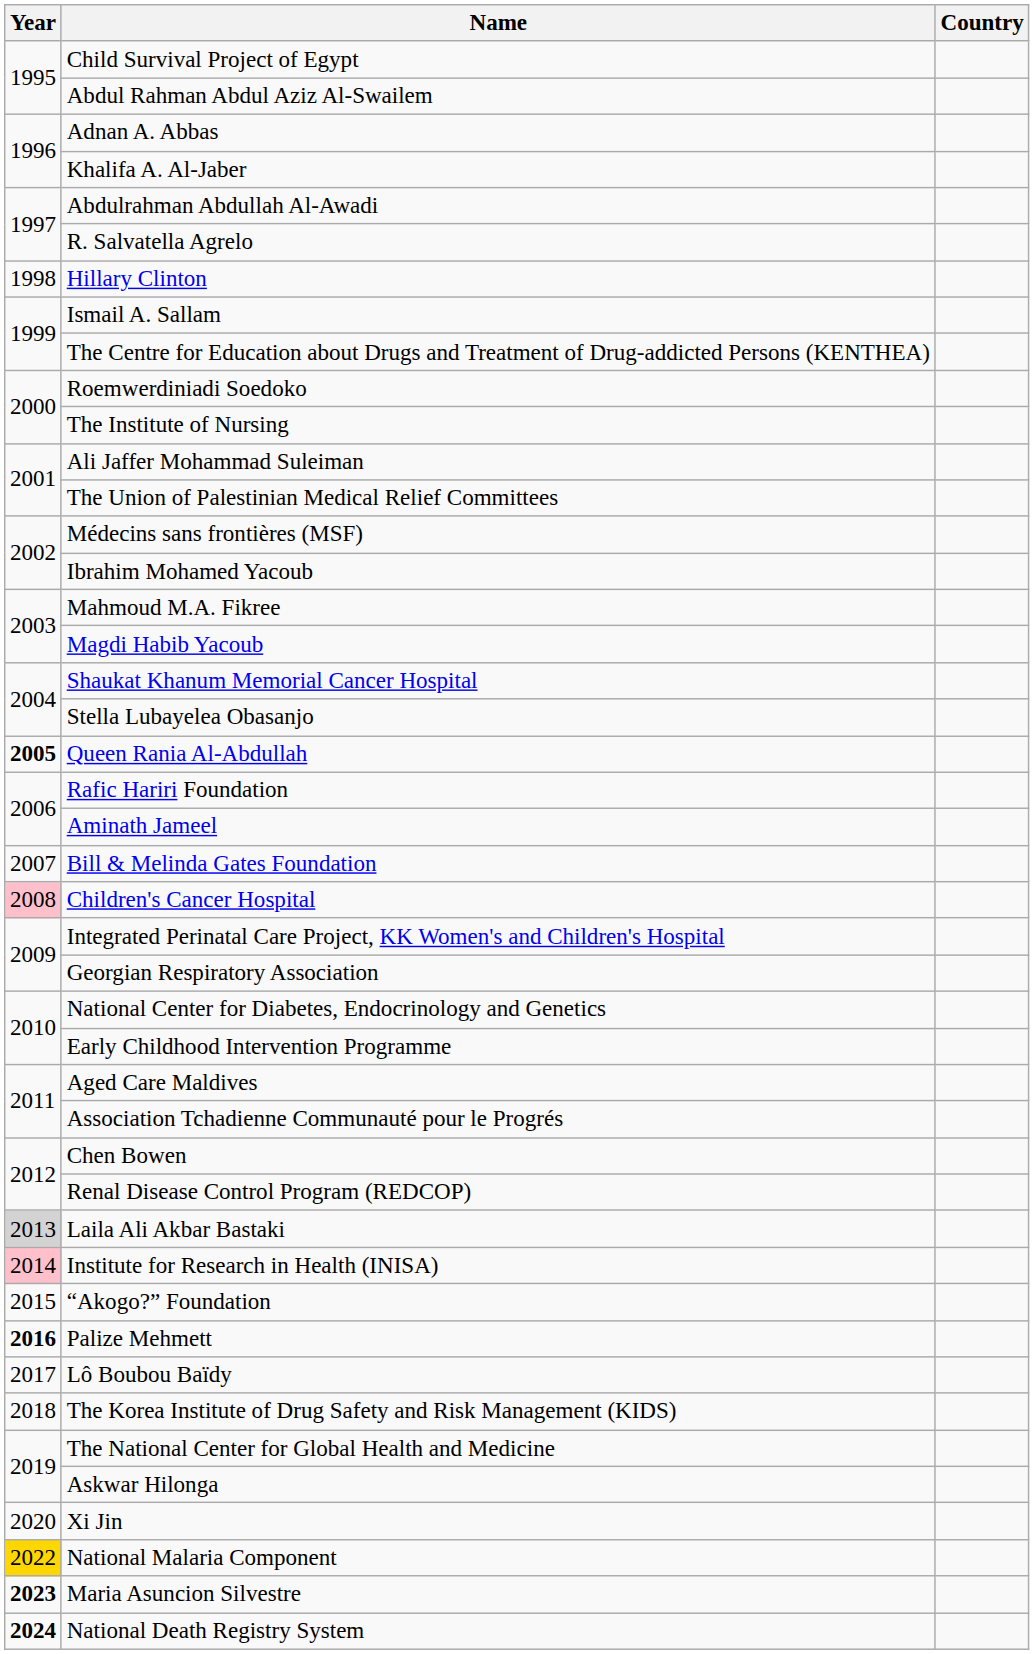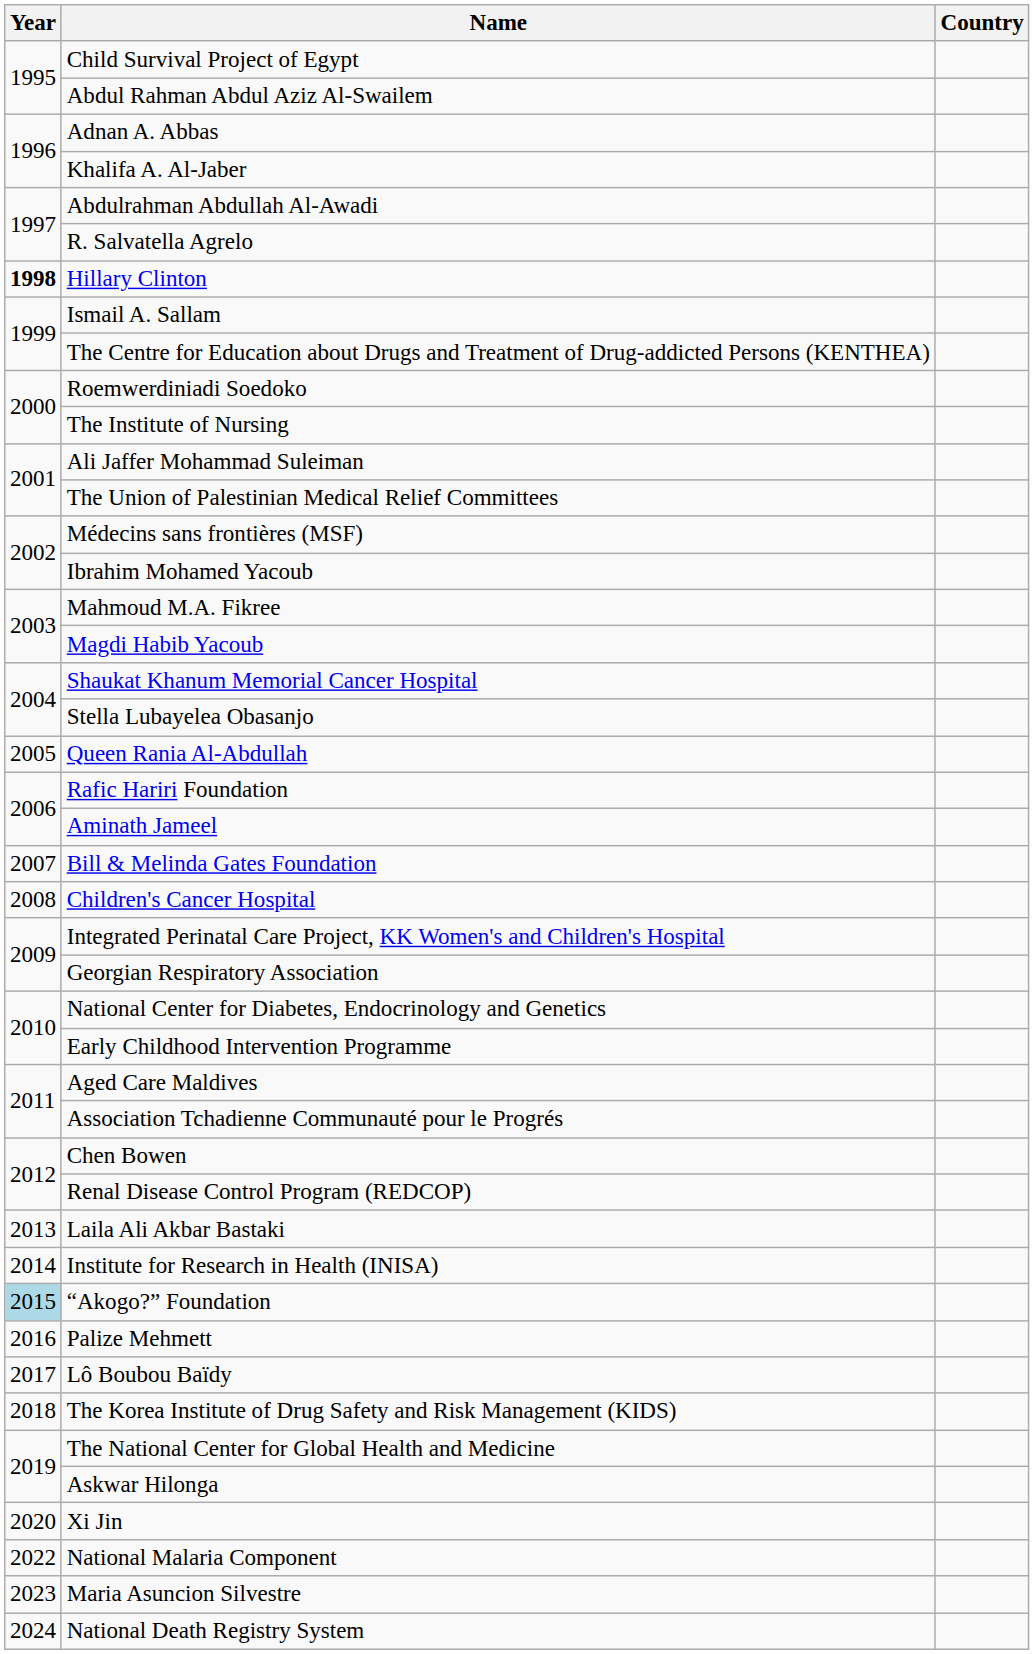(33, 278) normal -> (33, 278) bold
(33, 753) bold -> (33, 753) normal
(33, 899) pink background -> (33, 899) no background
(33, 1228) lightgrey background -> (33, 1228) no background
(33, 1265) pink background -> (33, 1265) no background
(33, 1301) no background -> (33, 1301) lightblue background
(33, 1338) bold -> (33, 1338) normal
(33, 1557) gold background -> (33, 1557) no background
(33, 1593) bold -> (33, 1593) normal
(33, 1630) bold -> (33, 1630) normal
